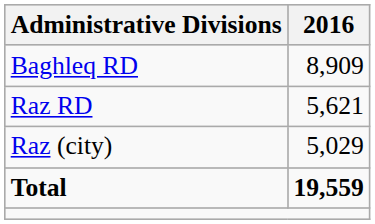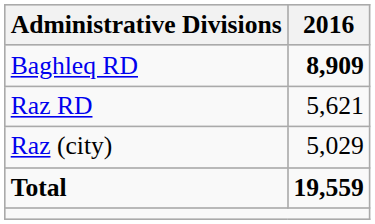(335, 65) normal -> (335, 65) bold
